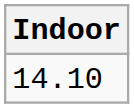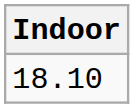(58, 79) 14.10 -> (58, 79) 18.10
